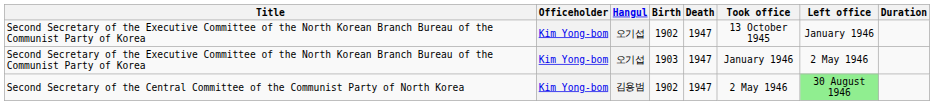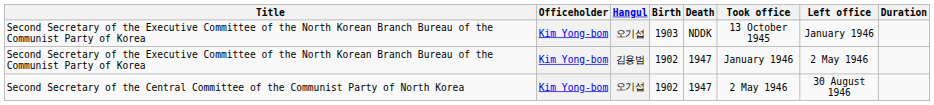(667, 33) 1902 -> (667, 33) 1903
(700, 33) 1947 -> (700, 33) NDDK
(630, 60) 오기섭 -> (630, 60) 김용범
(667, 60) 1903 -> (667, 60) 1902
(630, 87) 김용범 -> (630, 87) 오기섭
(839, 87) lightgreen background -> (839, 87) no background
